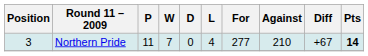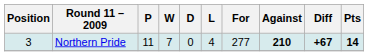(282, 42) normal -> (282, 42) bold
(323, 42) normal -> (323, 42) bold
